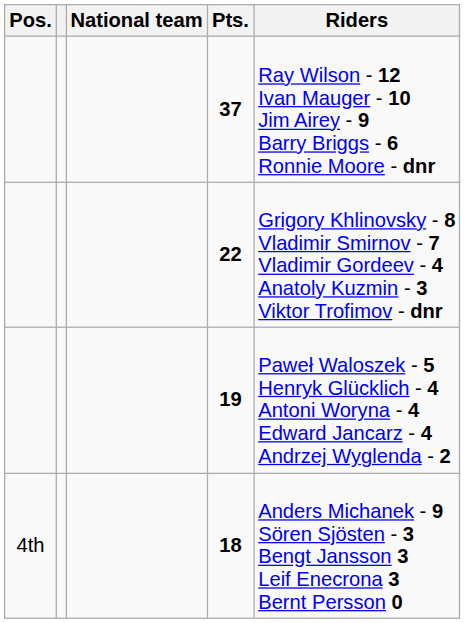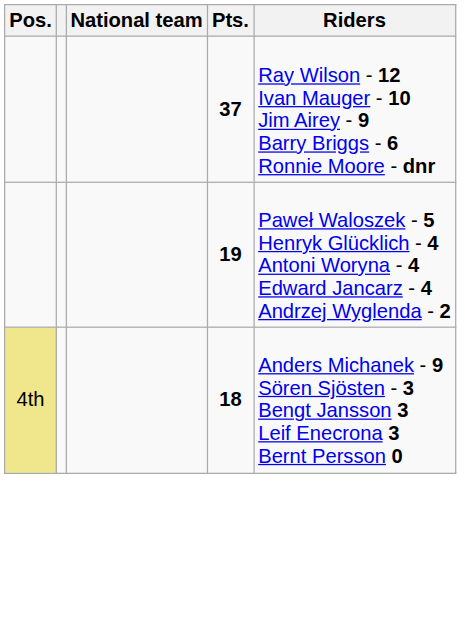- row: (230, 254)
(31, 545) no background -> (31, 399) khaki background
